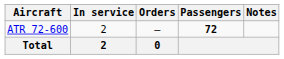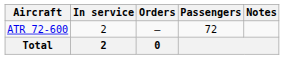(211, 29) bold -> (211, 29) normal
